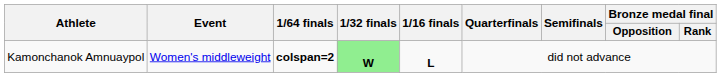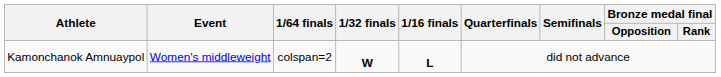(305, 57) bold -> (305, 57) normal
(368, 64) lightgreen background -> (367, 64) no background
